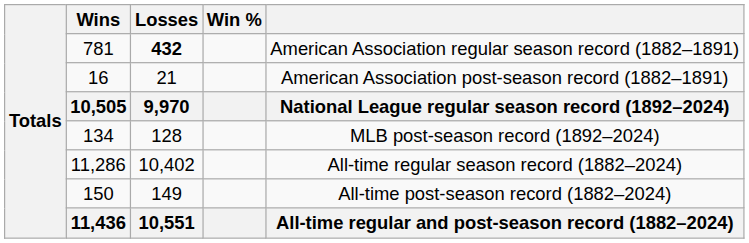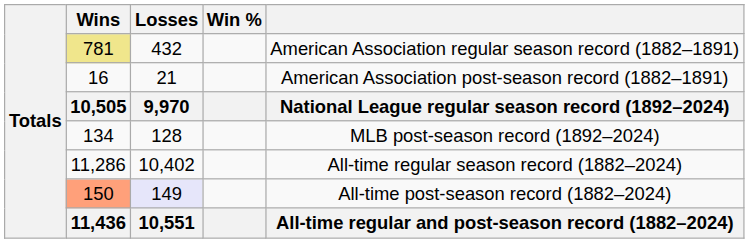(98, 48) no background -> (98, 48) khaki background
(167, 48) bold -> (167, 48) normal
(98, 194) no background -> (98, 194) lightsalmon background
(167, 194) no background -> (167, 194) lavender background
